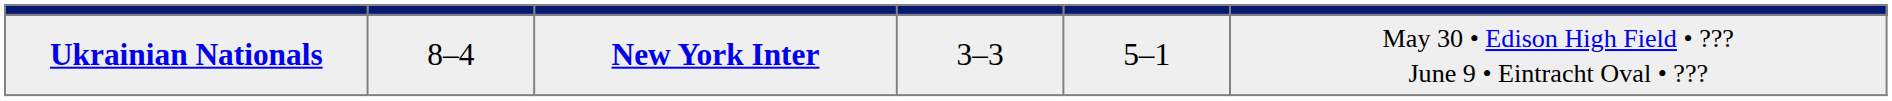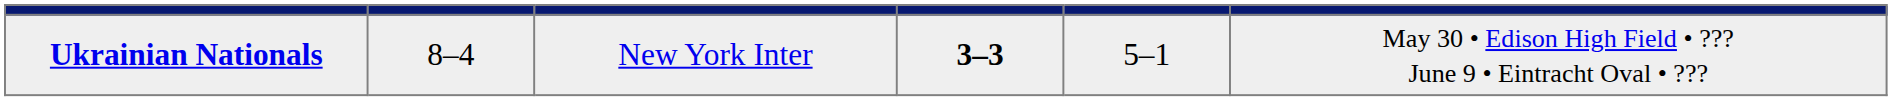(715, 54) bold -> (715, 54) normal
(980, 54) normal -> (980, 54) bold
